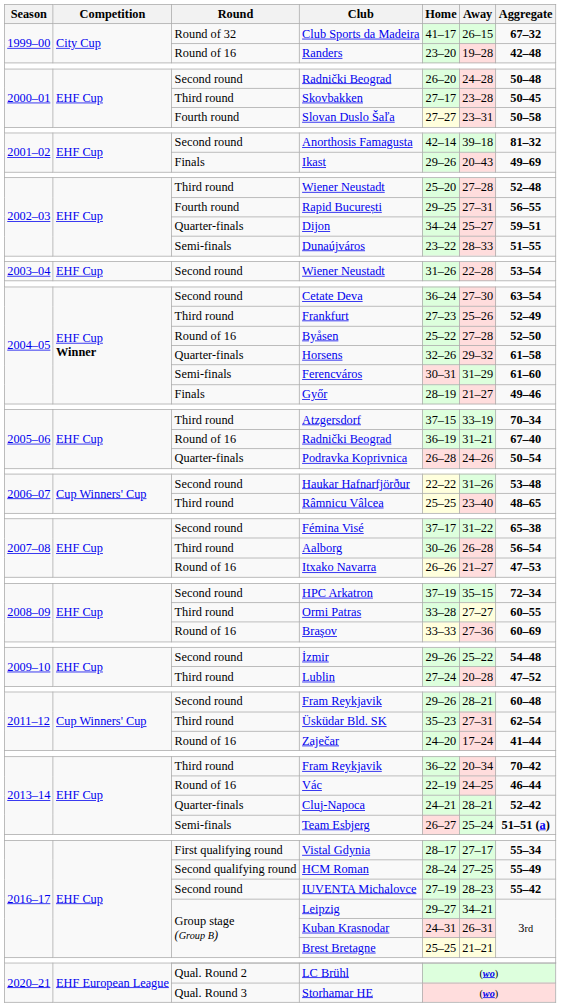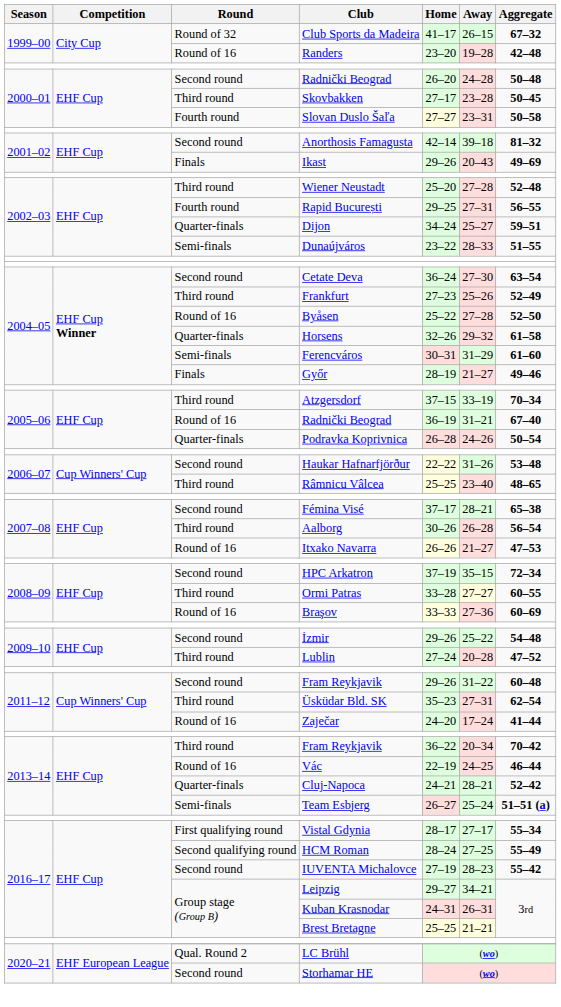- row: (29, 271)
(478, 528) 31–22 -> (478, 509) 28–21
(478, 701) 28–21 -> (478, 682) 31–22
(211, 992) Qual. Round 3 -> (209, 973) Second round
